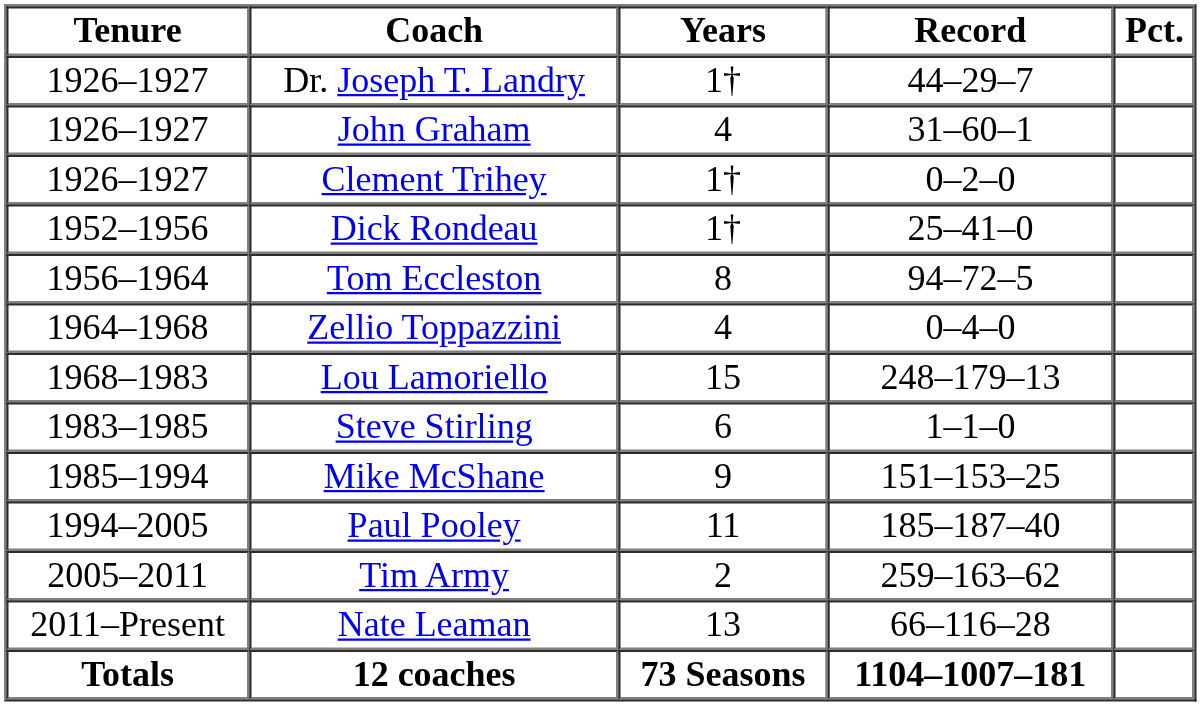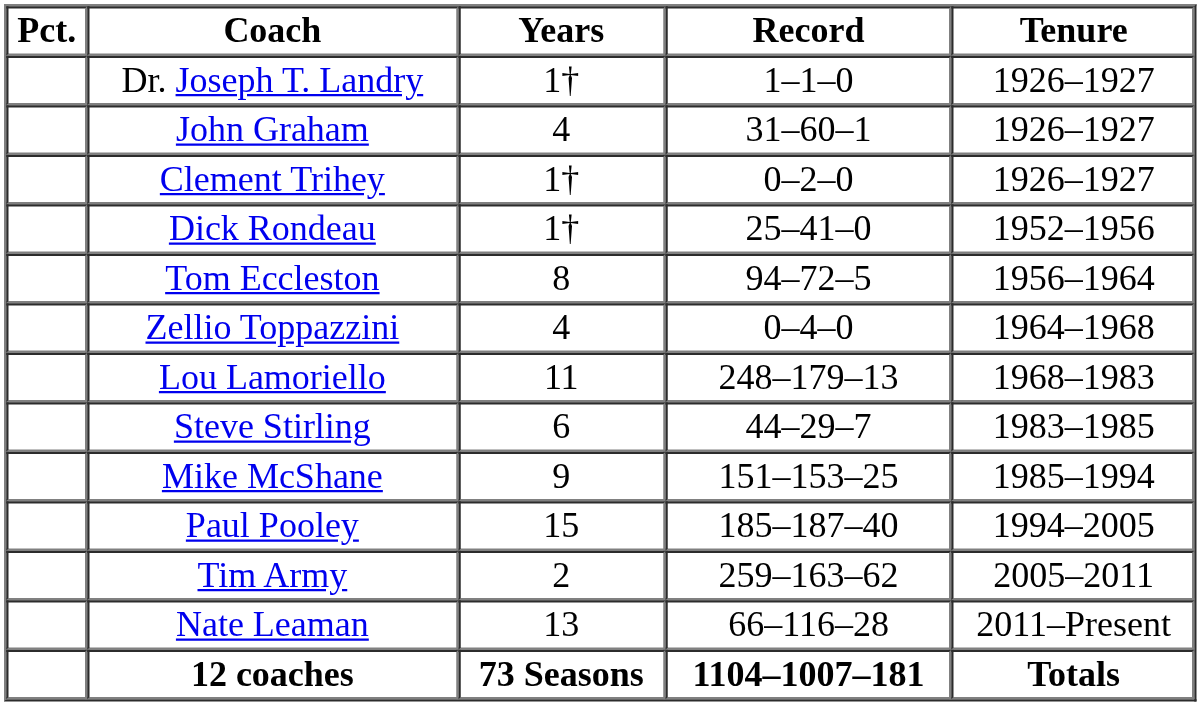columns swapped: (128, 30) <-> (1155, 30)
(970, 79) 44–29–7 -> (809, 79) 1–1–0
(723, 376) 15 -> (561, 376) 11
(970, 426) 1–1–0 -> (809, 426) 44–29–7
(723, 525) 11 -> (561, 525) 15
